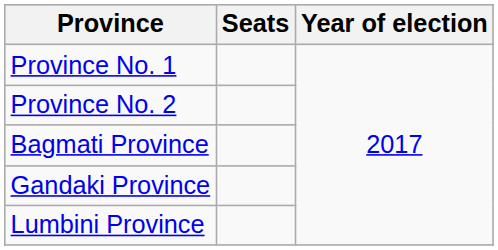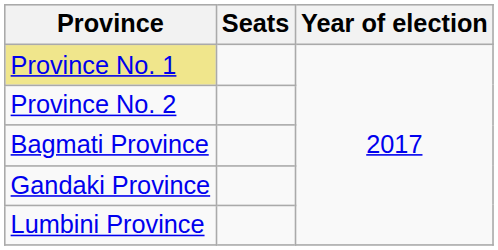(94, 64) no background -> (94, 64) khaki background
